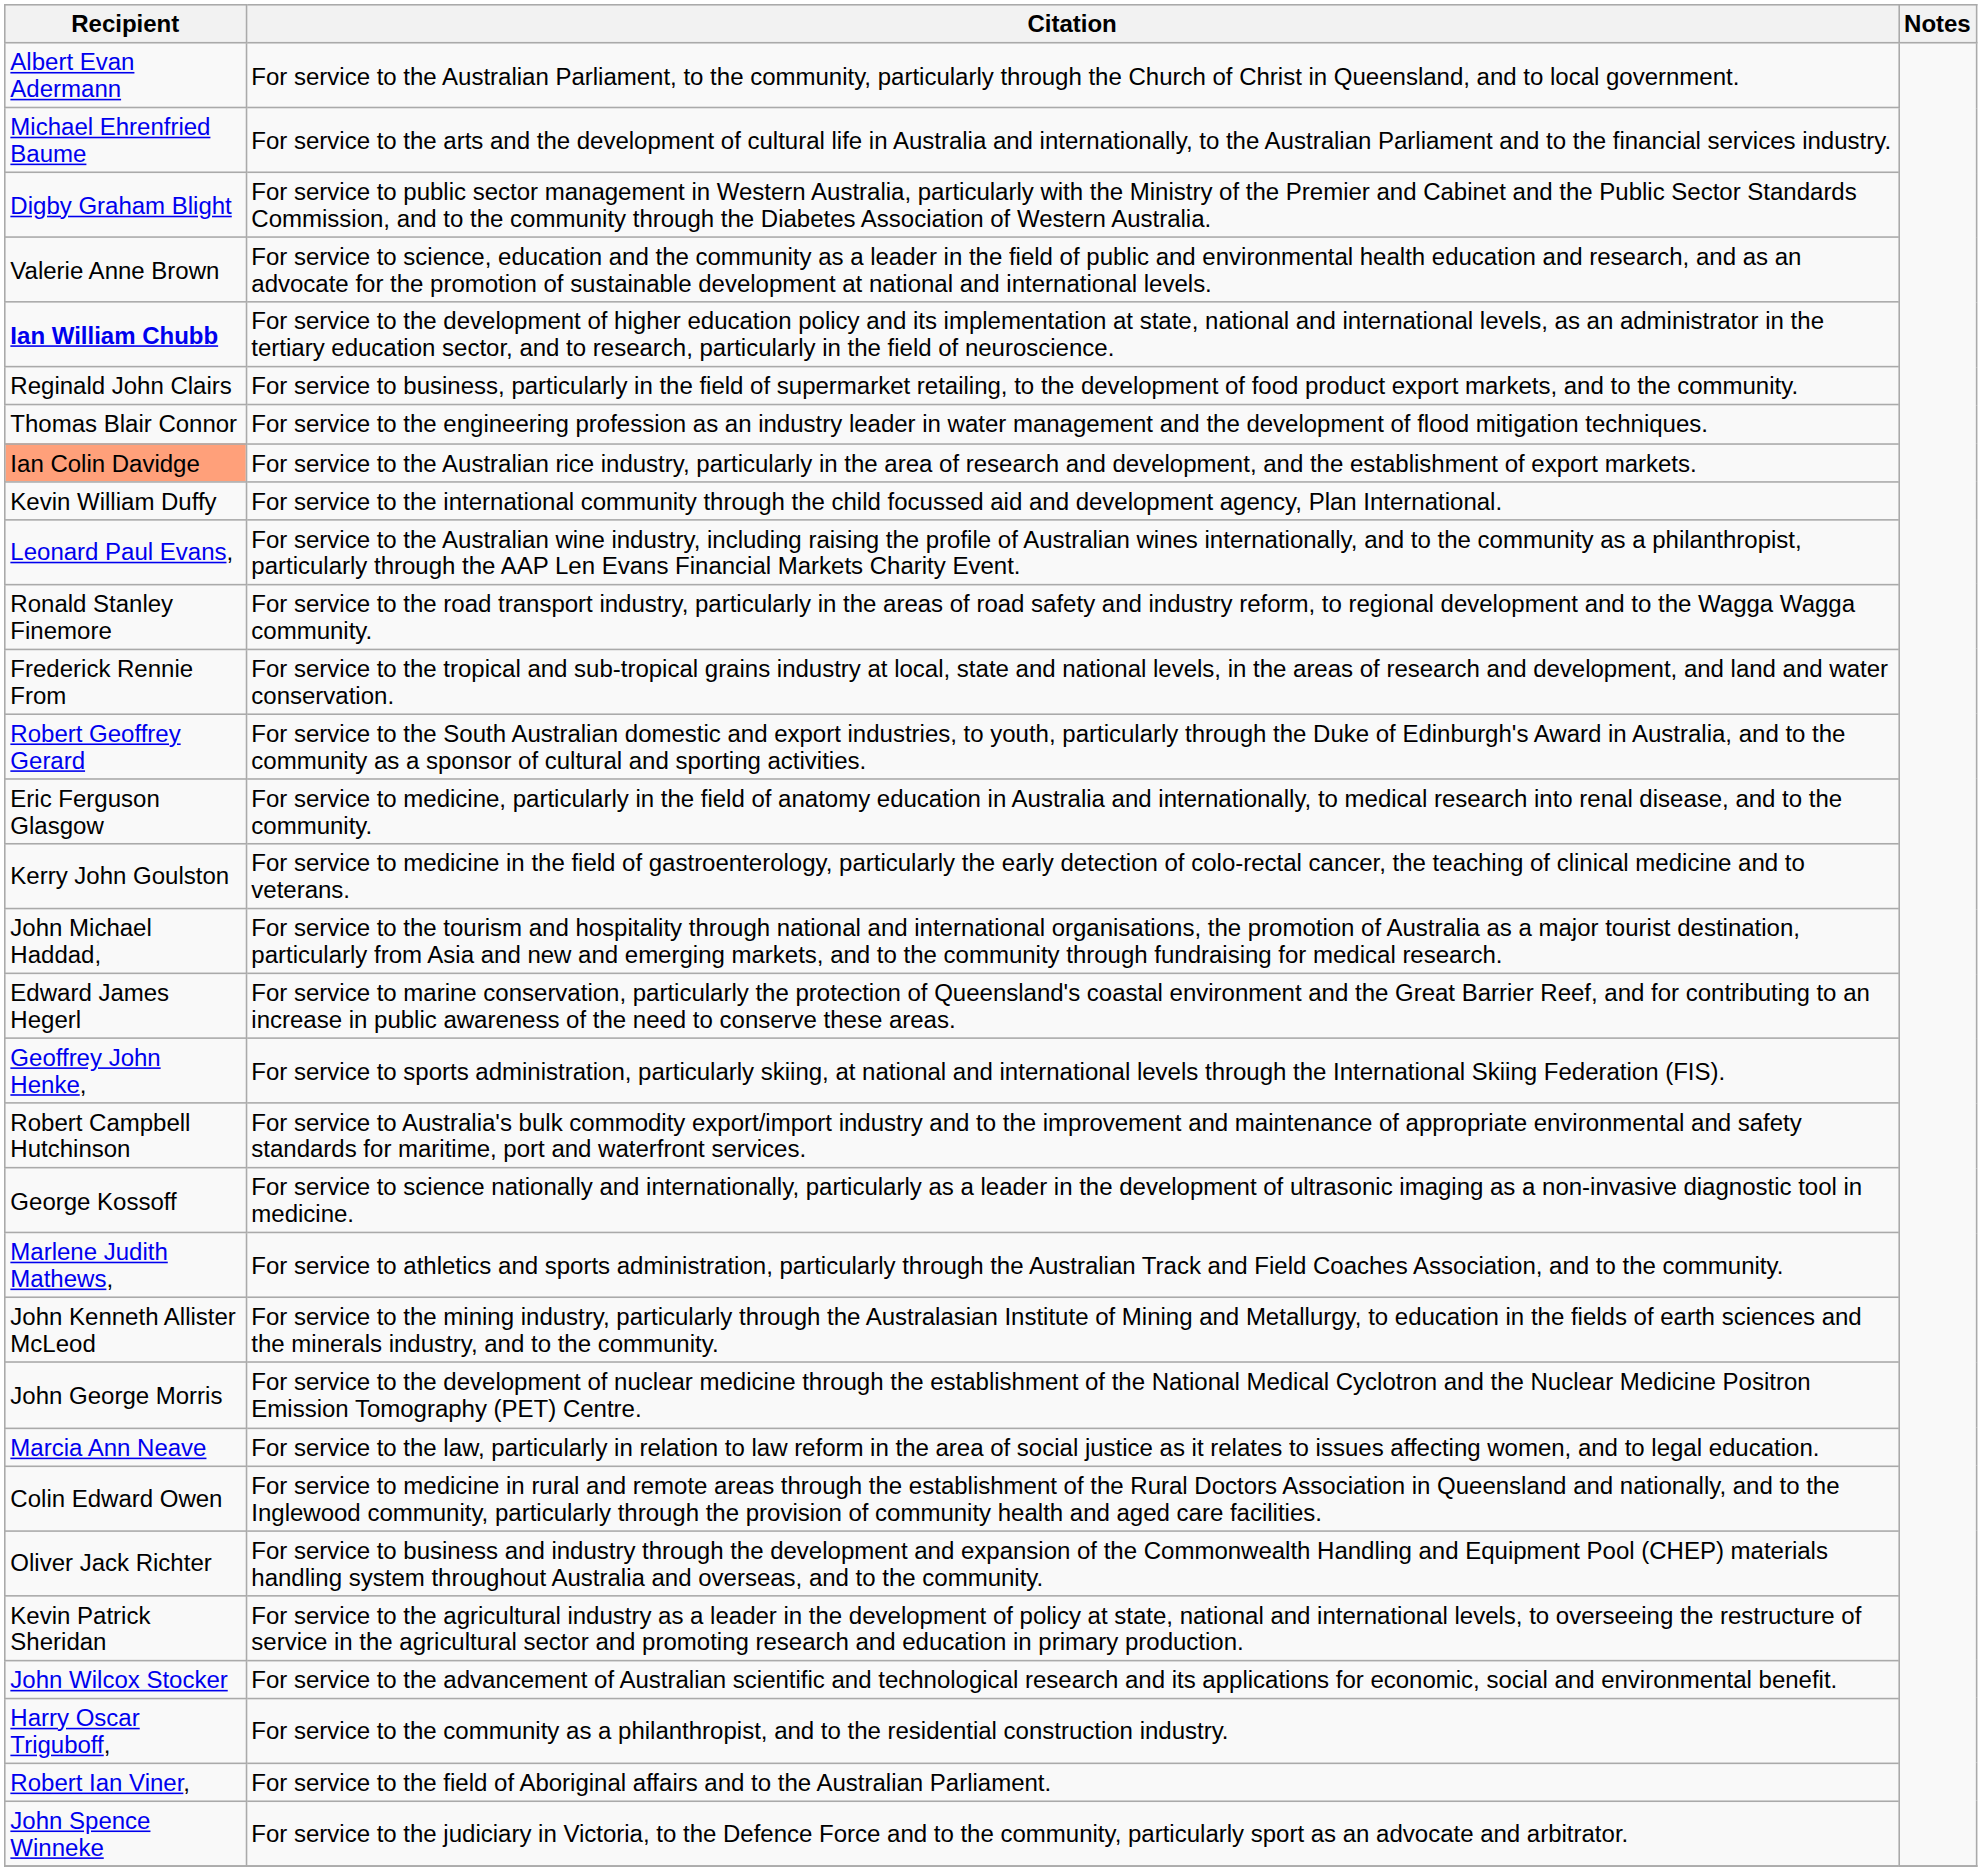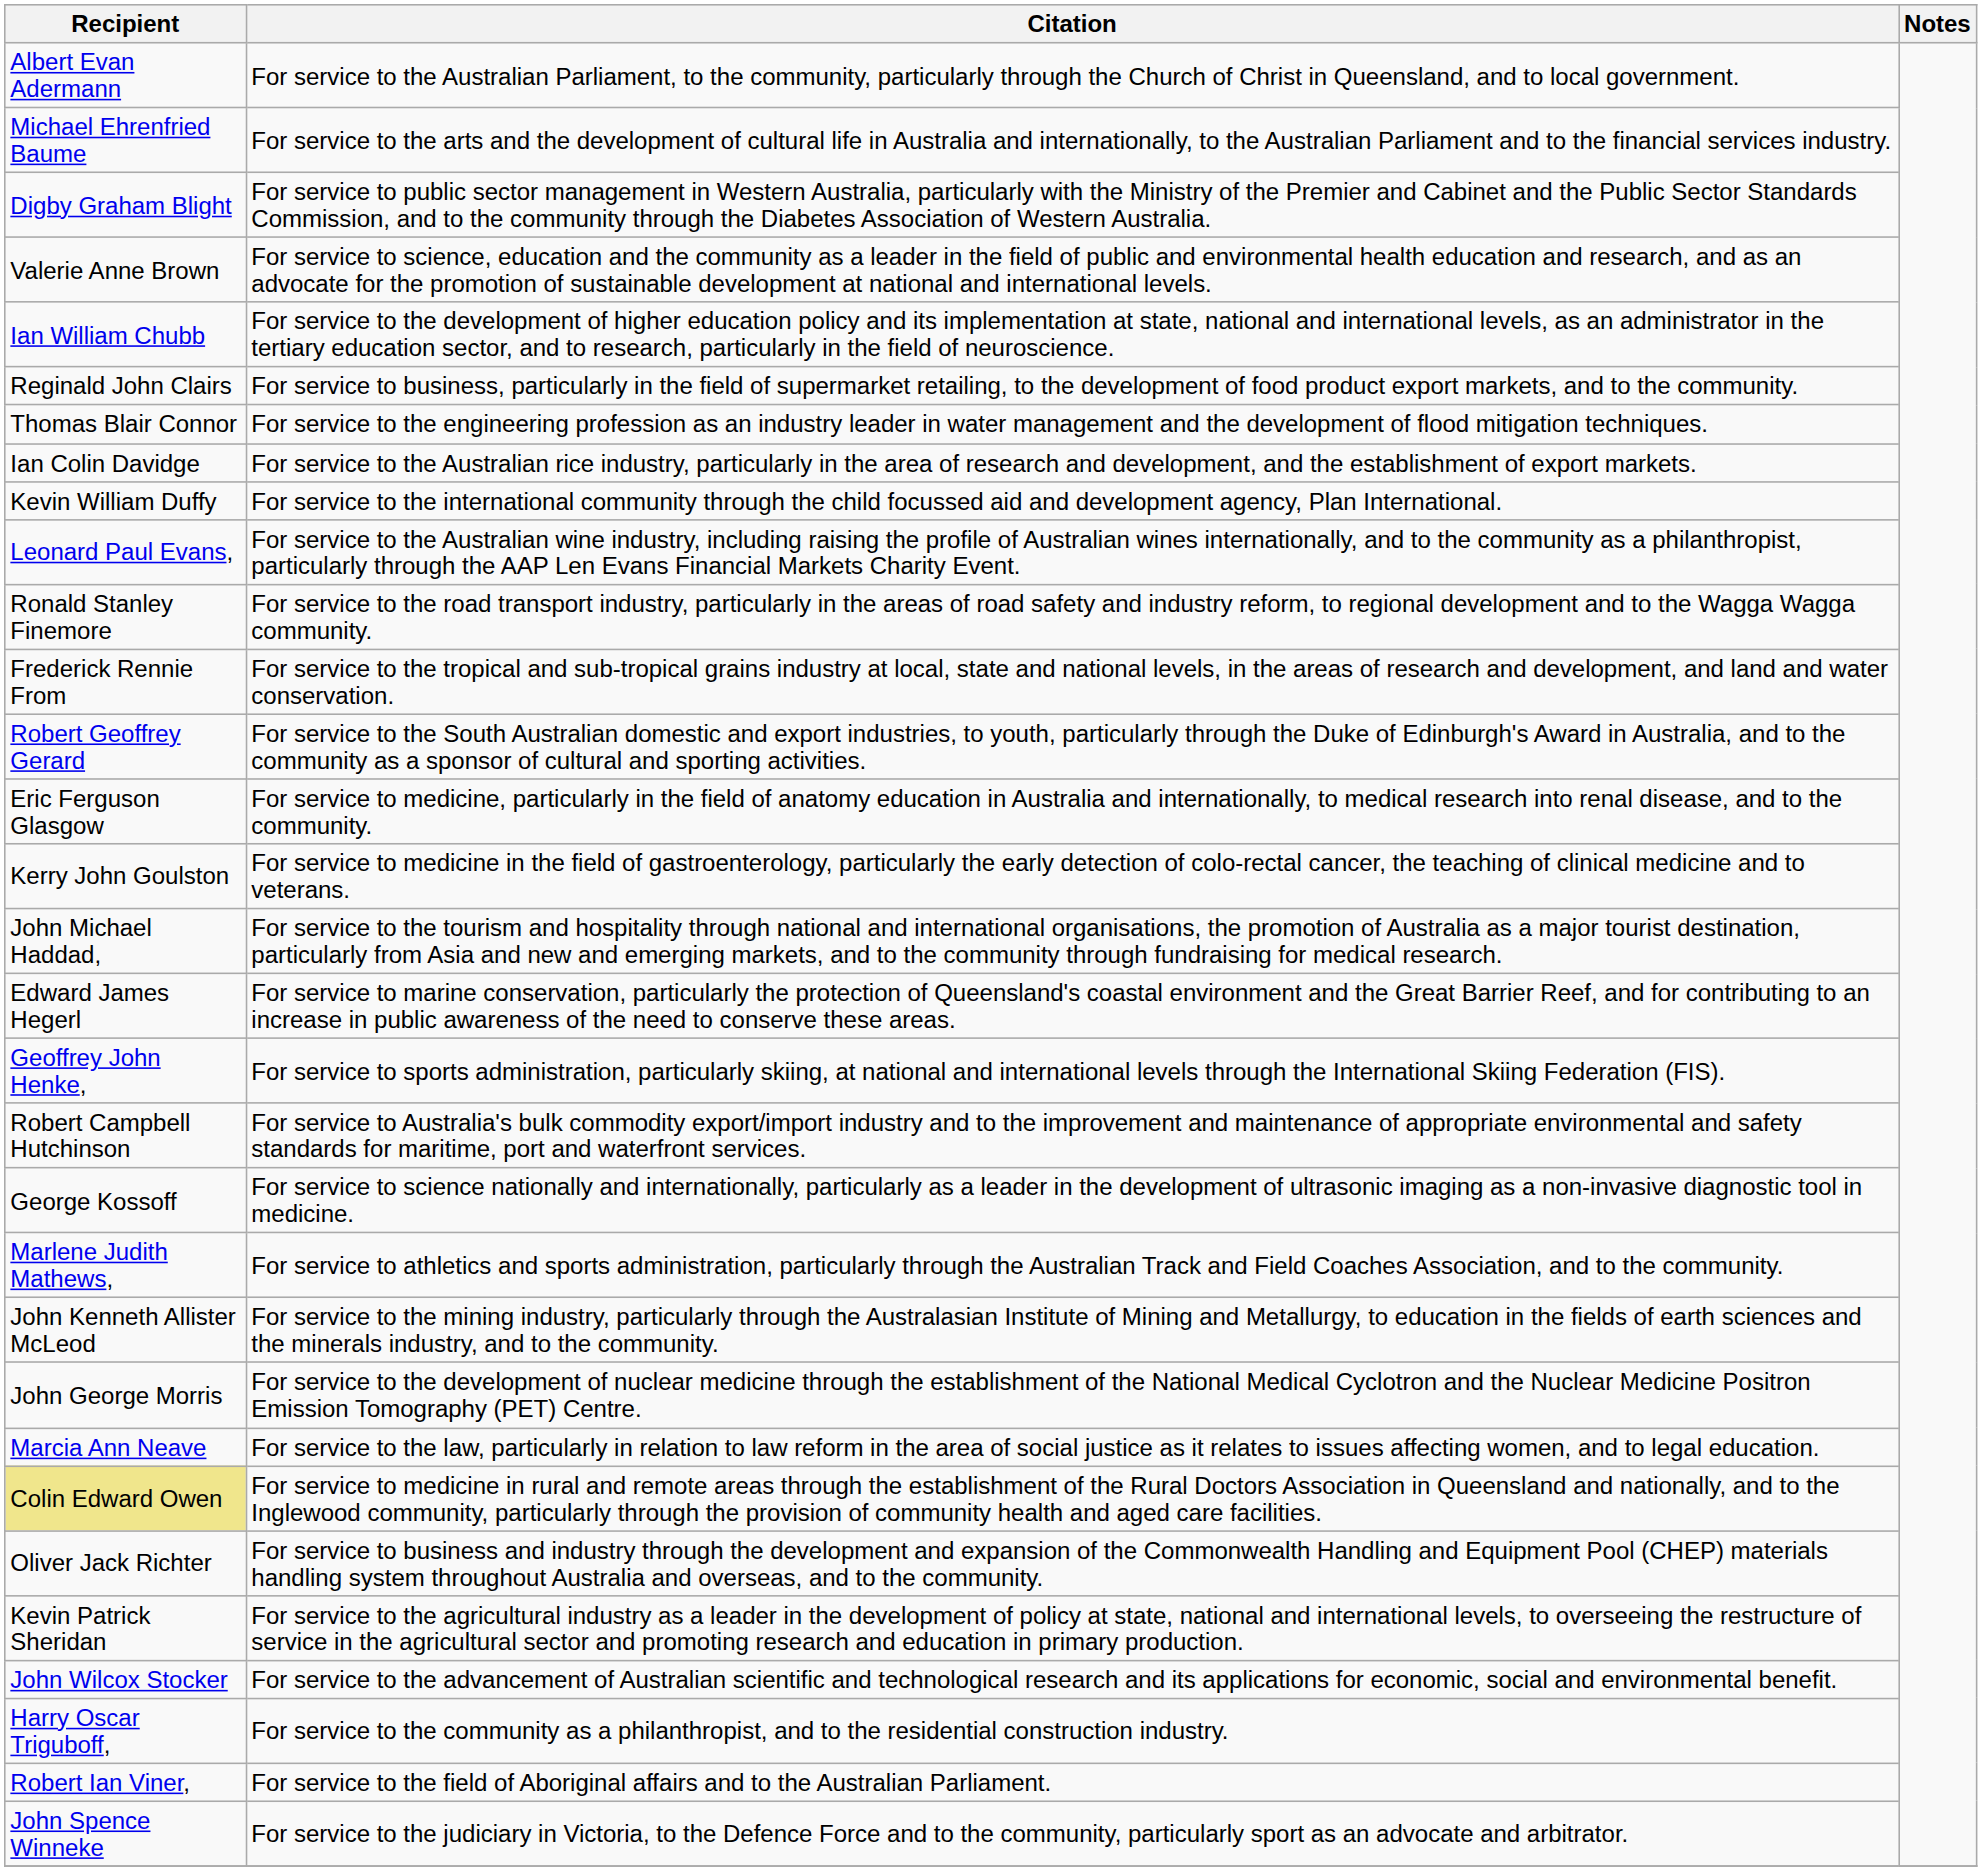(114, 335) bold -> (108, 335) normal
(105, 462) lightsalmon background -> (105, 462) no background
(116, 1498) no background -> (116, 1498) khaki background
